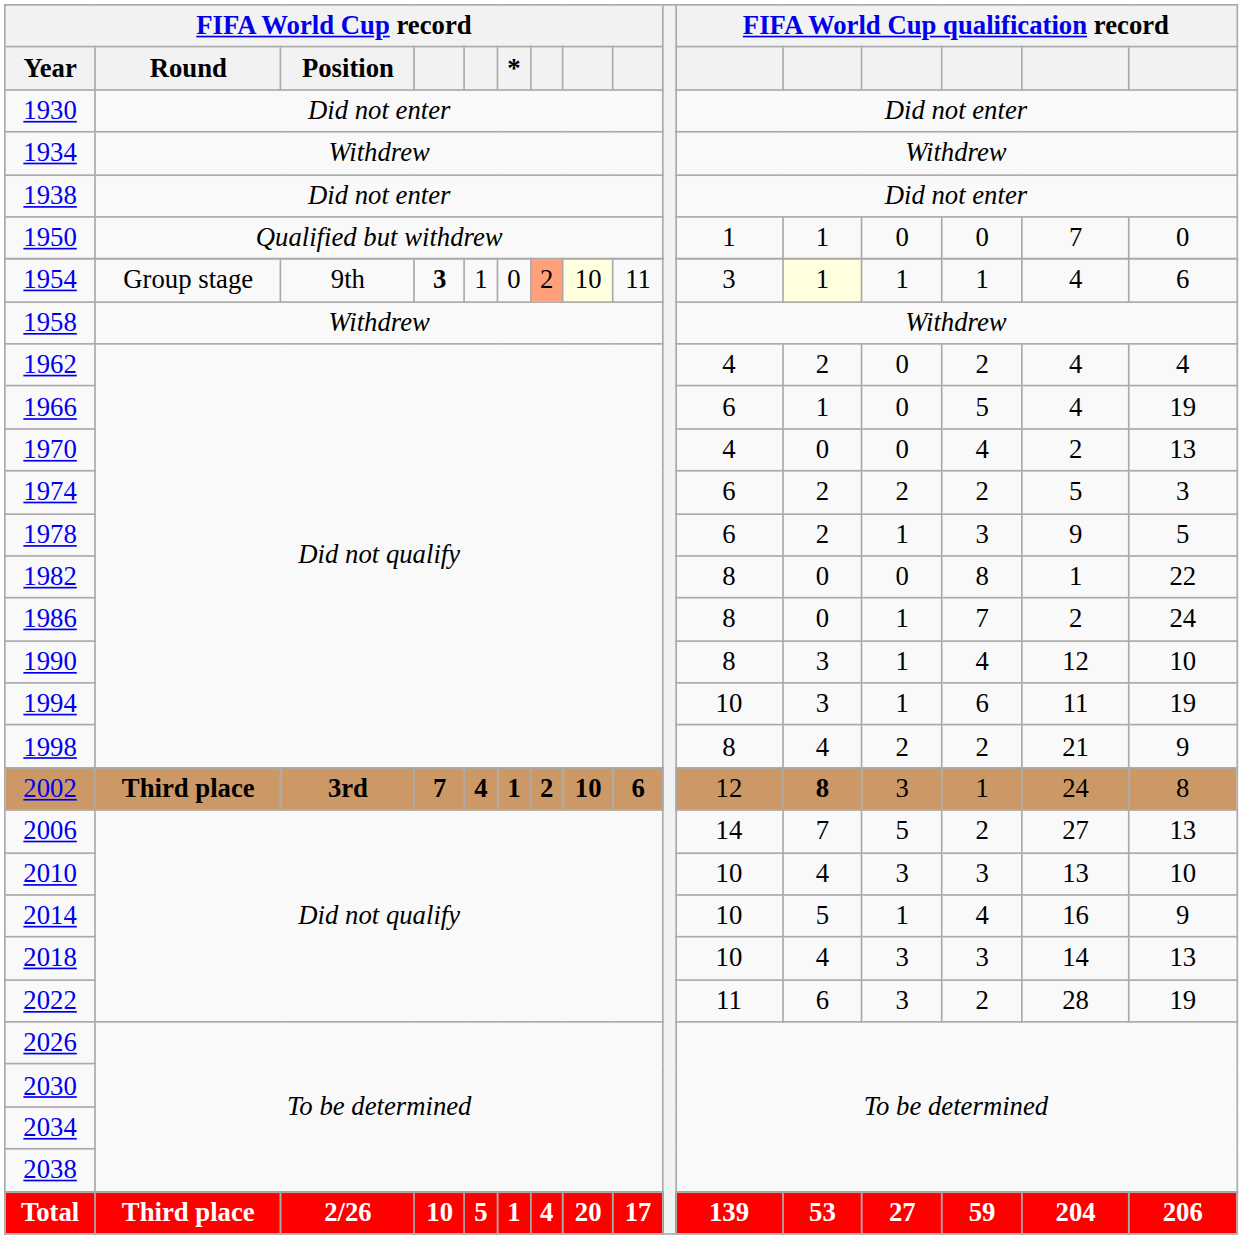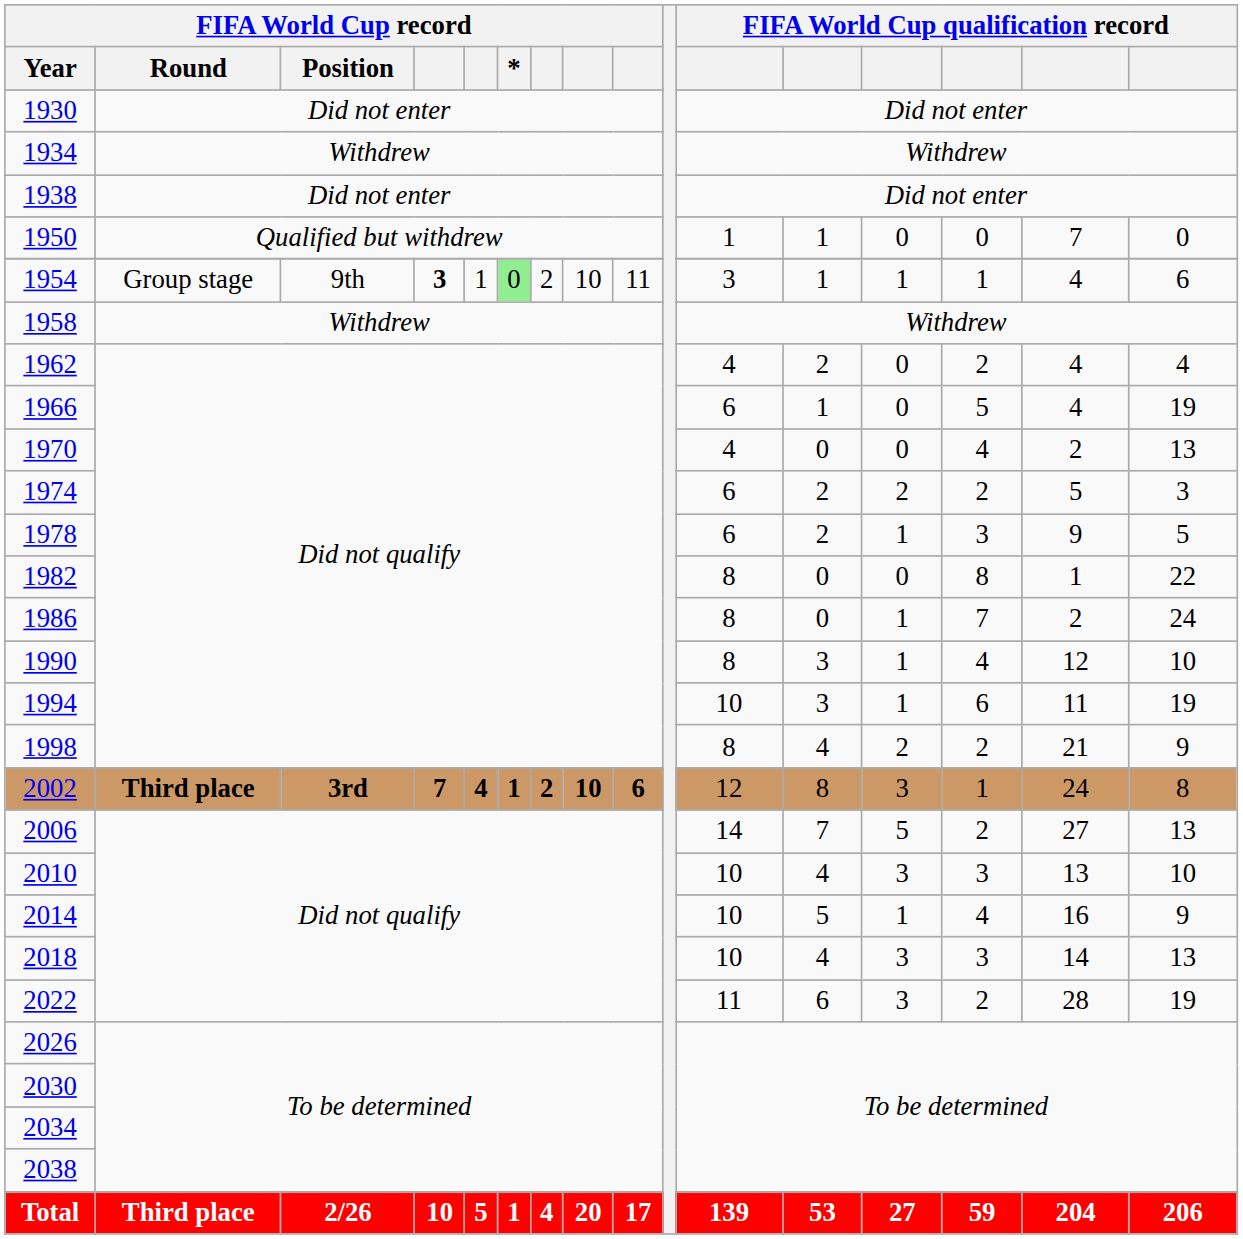(514, 279) no background -> (514, 279) lightgreen background
(547, 279) lightsalmon background -> (547, 279) no background
(588, 279) lightyellow background -> (588, 279) no background
(822, 279) lightyellow background -> (822, 279) no background
(822, 788) bold -> (822, 788) normal
